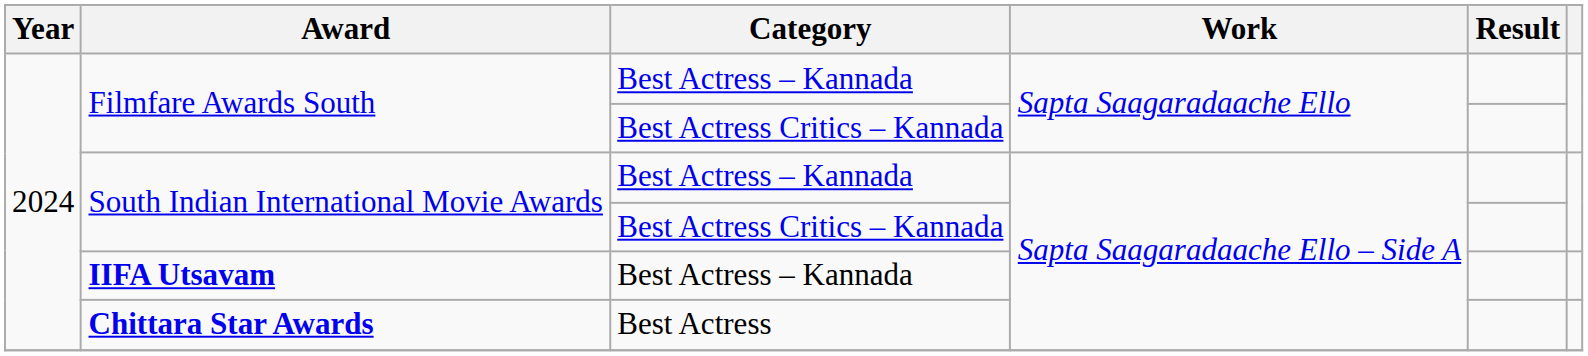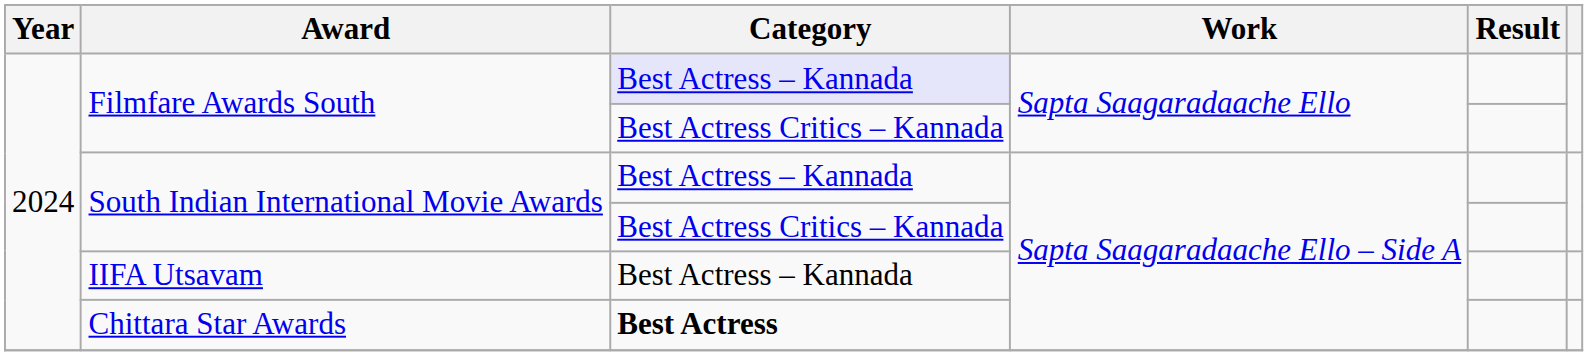(765, 78) no background -> (765, 78) lavender background
(182, 275) bold -> (176, 275) normal
(231, 324) bold -> (217, 324) normal
(694, 324) normal -> (698, 324) bold
